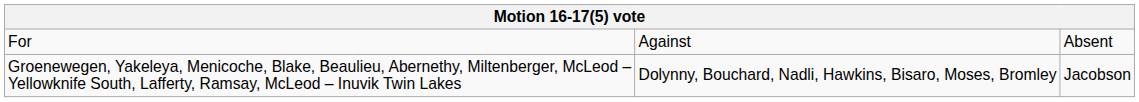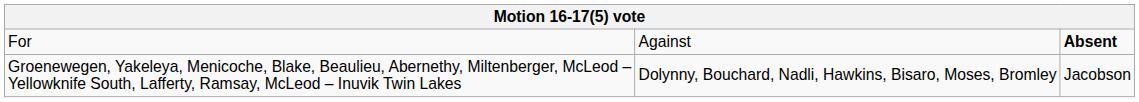(1088, 41) normal -> (1090, 41) bold
